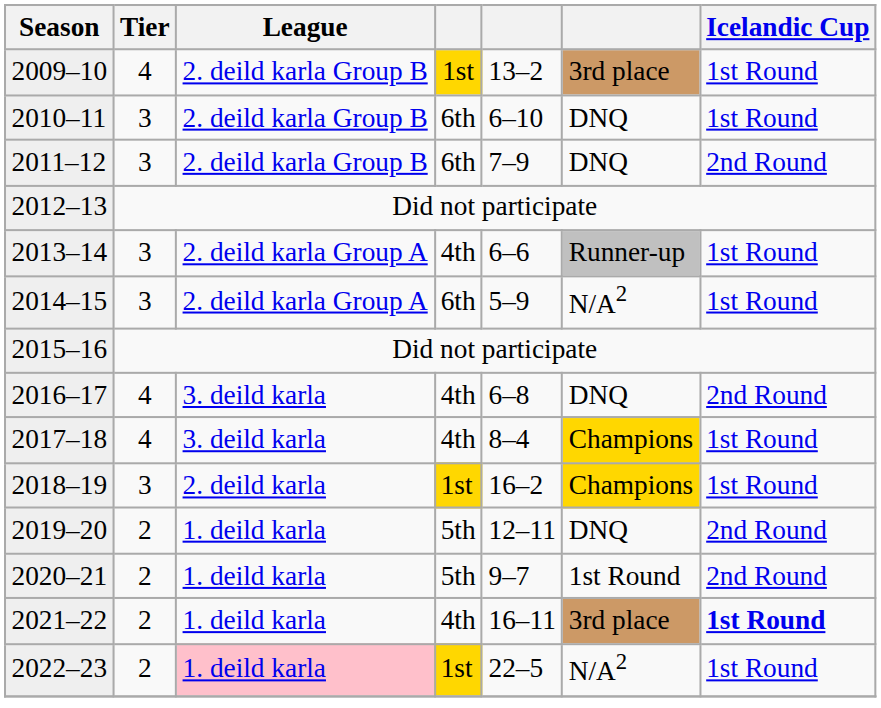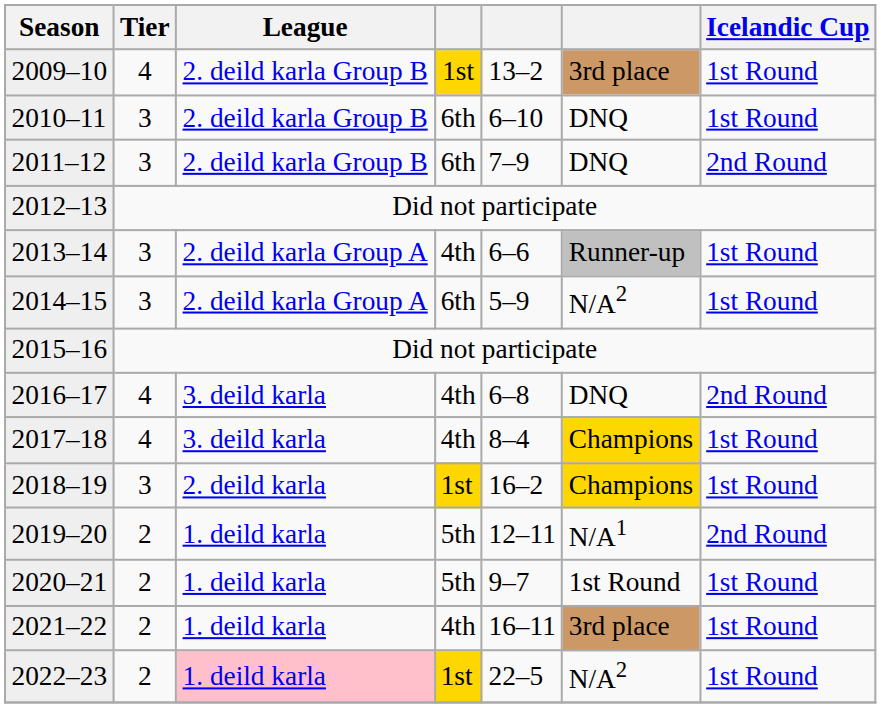(598, 529) DNQ -> (598, 533) N/A1
(767, 574) 2nd Round -> (762, 582) 1st Round
(766, 620) bold -> (762, 627) normal
